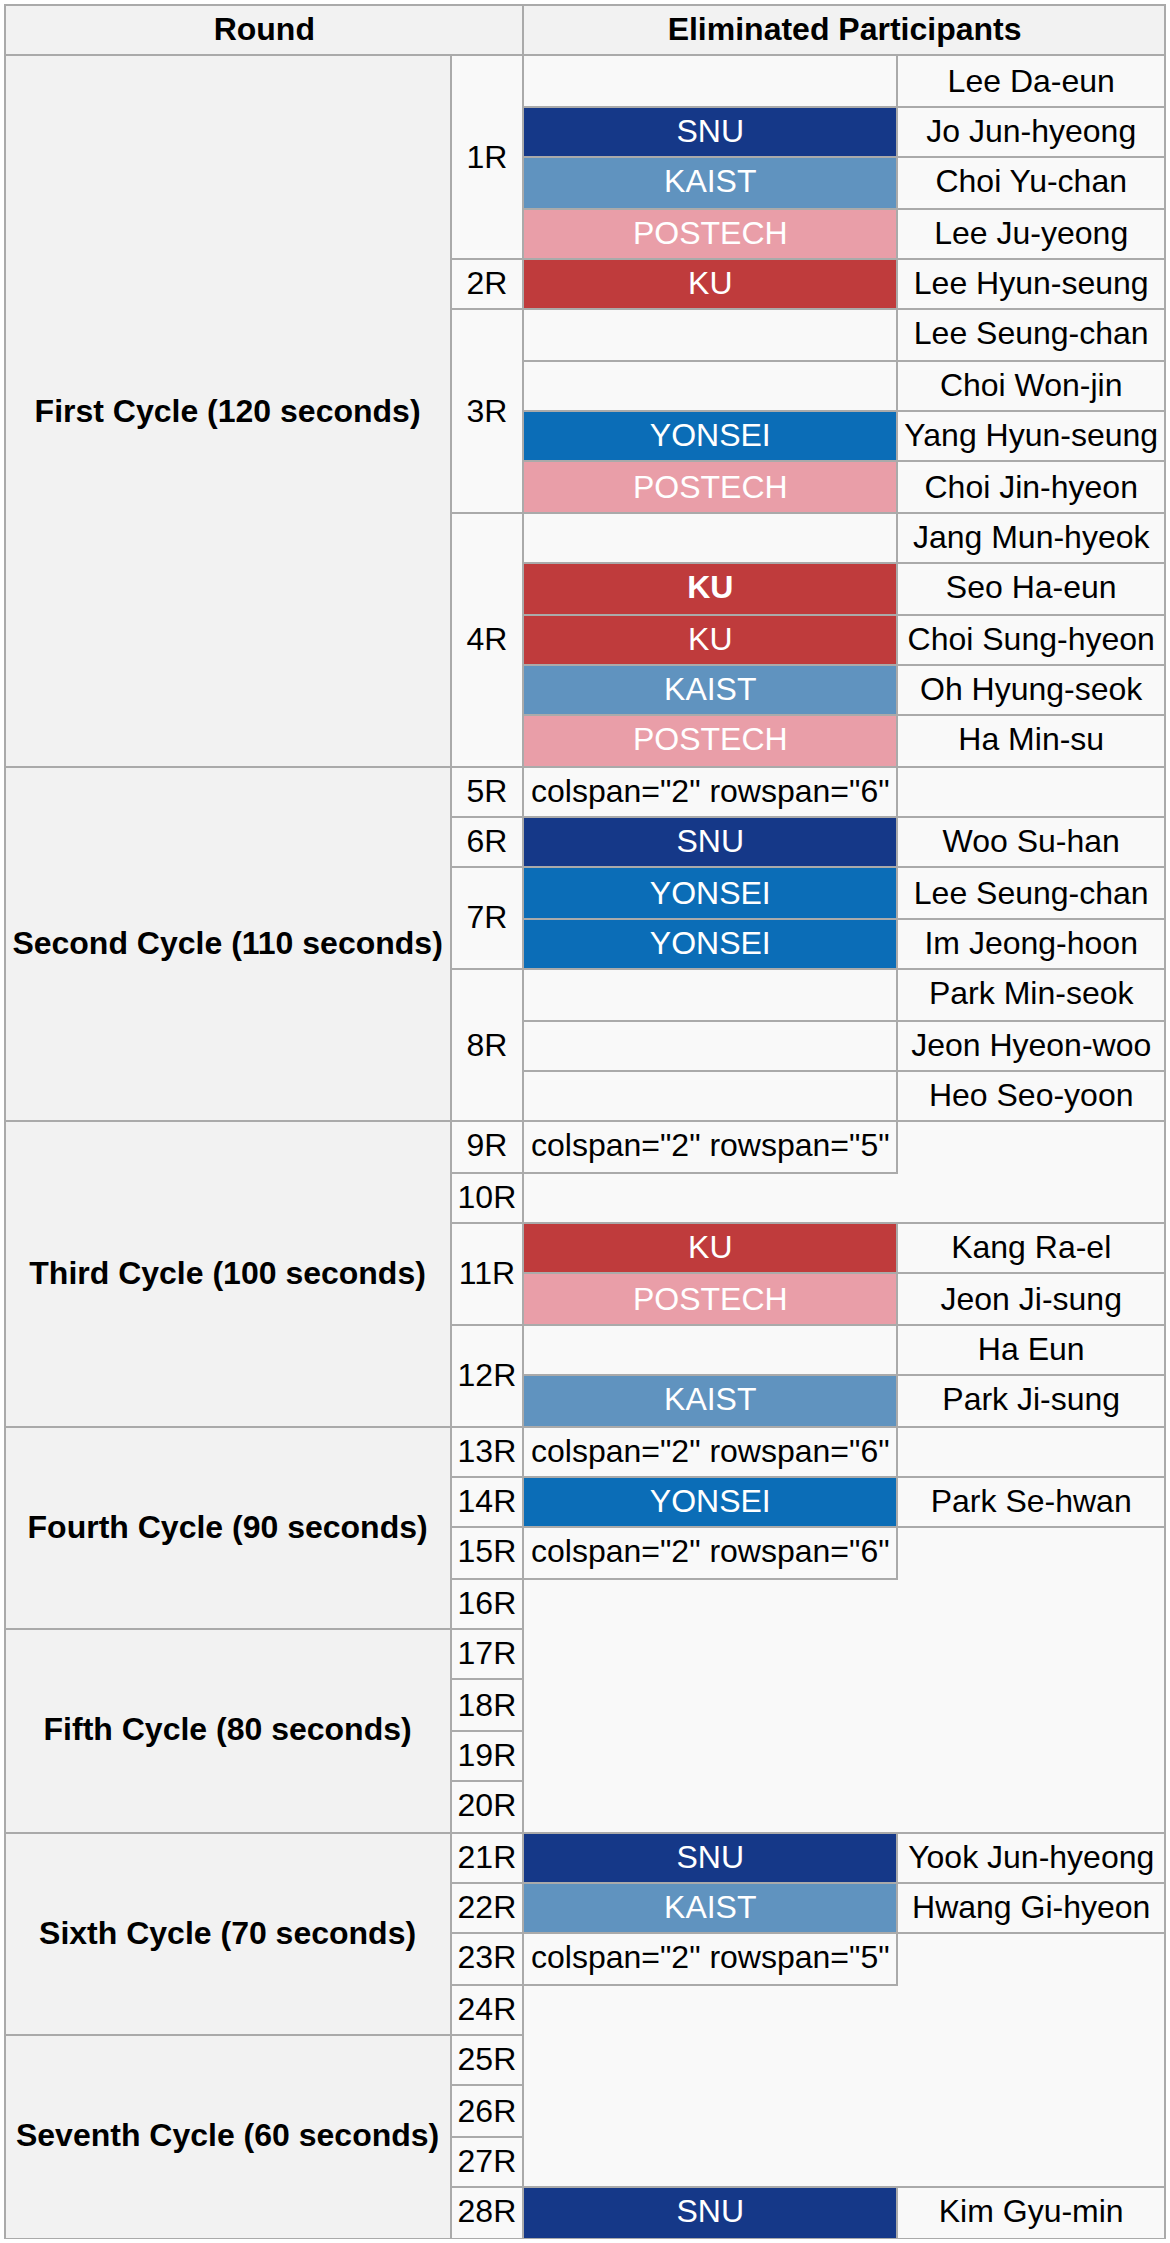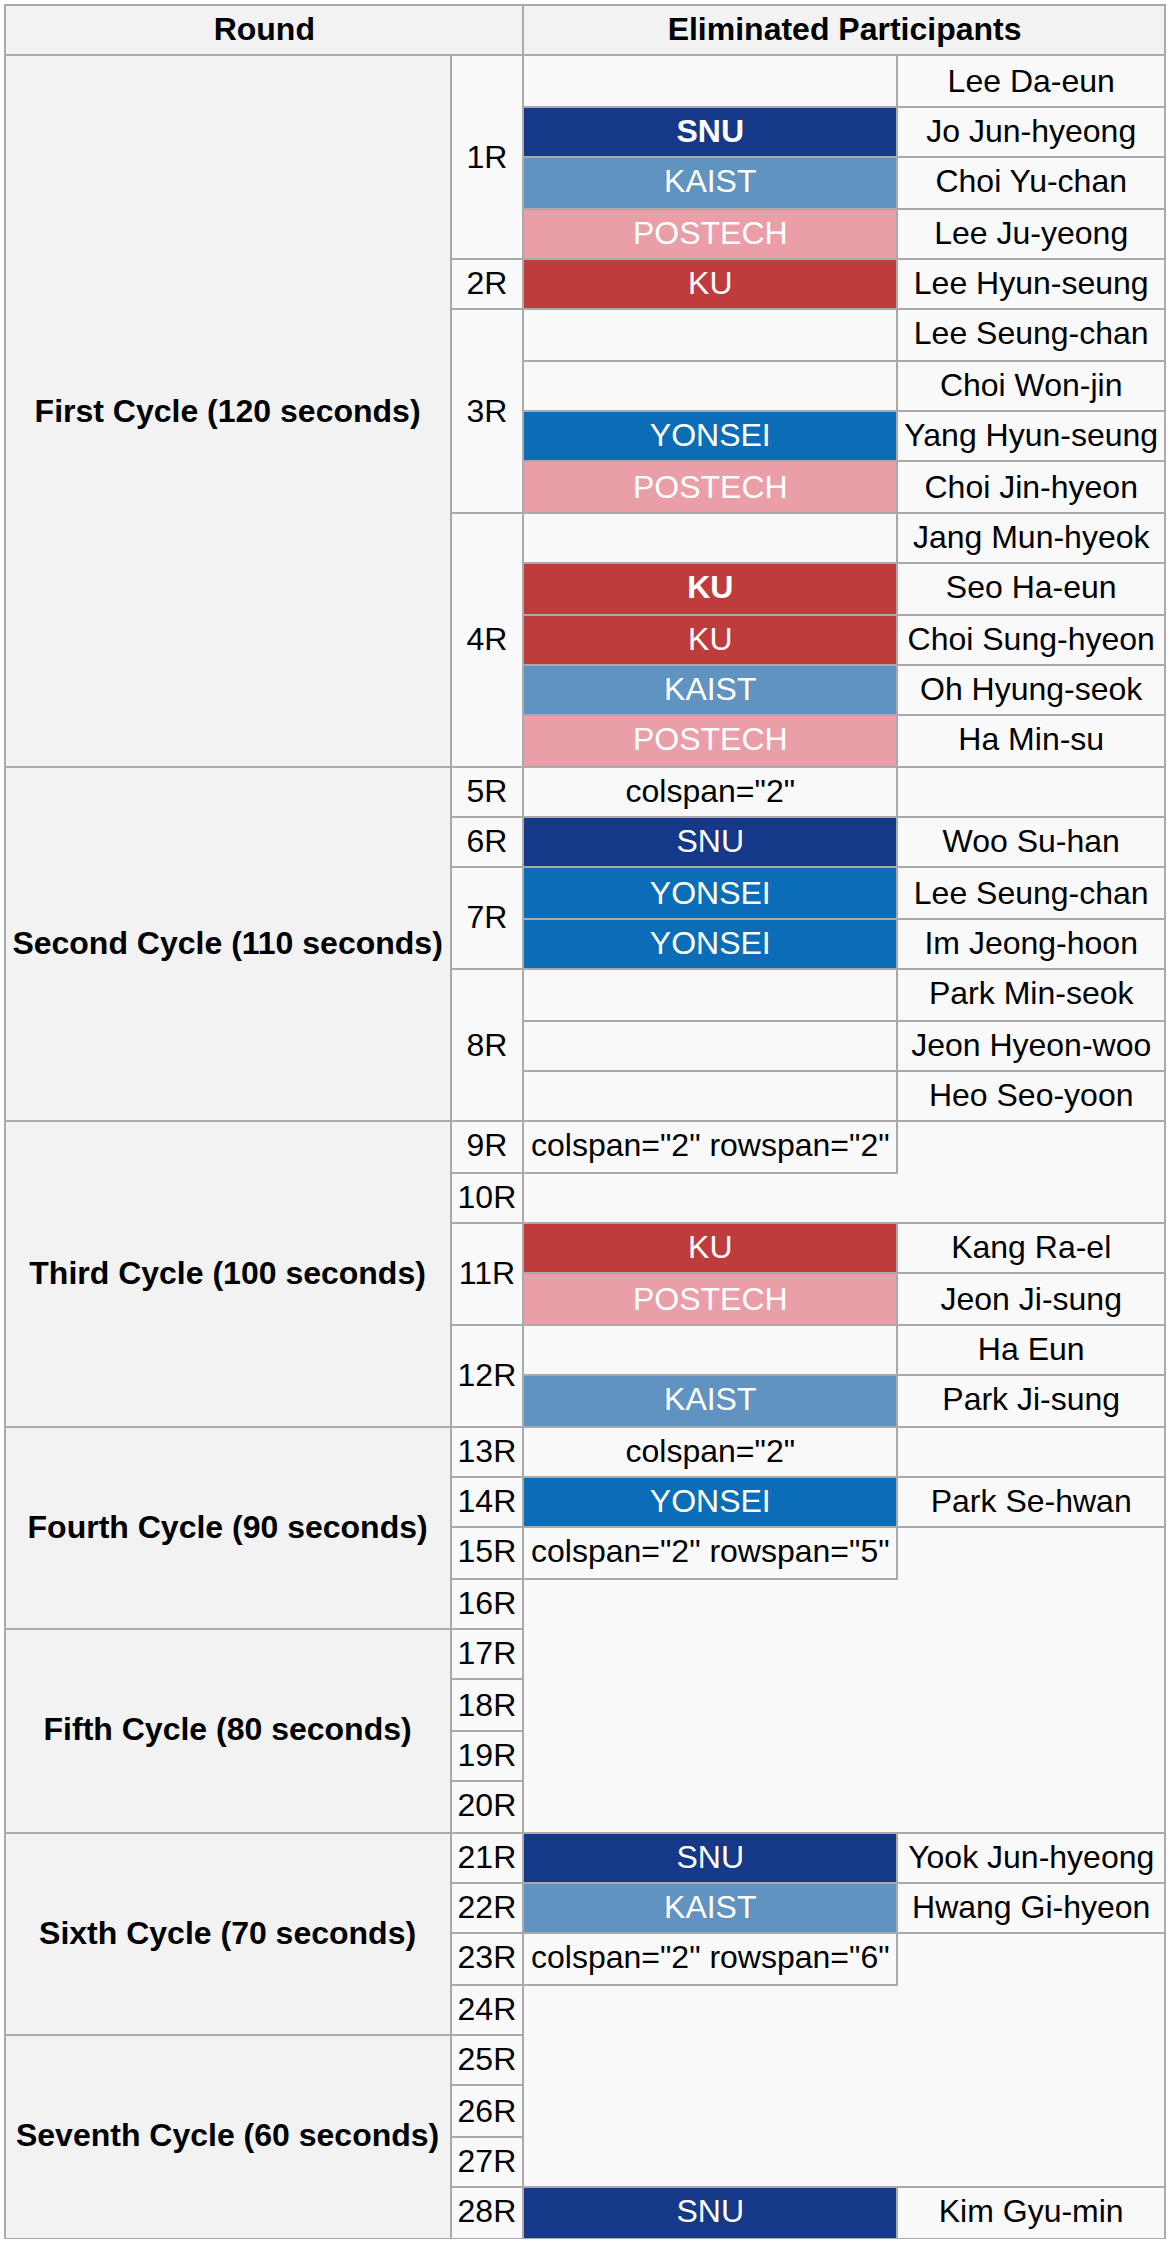(710, 131) normal -> (710, 131) bold
(710, 791) colspan="2" rowspan="6" -> (710, 791) colspan="2"
(710, 1146) colspan="2" rowspan="5" -> (710, 1146) colspan="2" rowspan="2"
(710, 1450) colspan="2" rowspan="6" -> (710, 1450) colspan="2"
(710, 1552) colspan="2" rowspan="6" -> (710, 1552) colspan="2" rowspan="5"
(710, 1958) colspan="2" rowspan="5" -> (710, 1958) colspan="2" rowspan="6"
